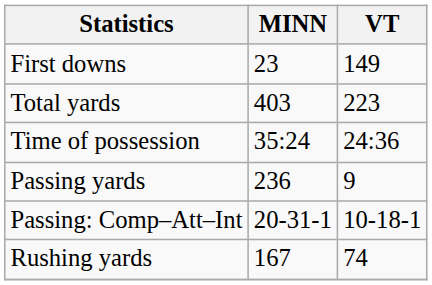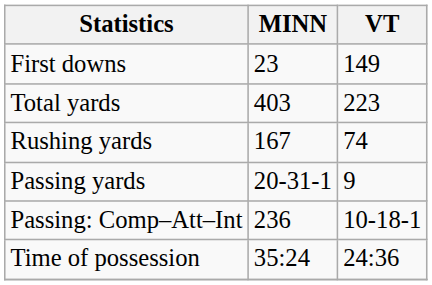rows swapped: (81, 259) <-> (105, 141)
(272, 180) 236 -> (293, 180) 20-31-1
(293, 220) 20-31-1 -> (272, 220) 236
